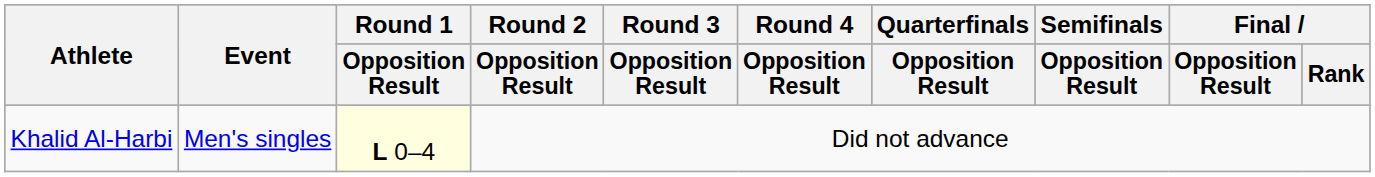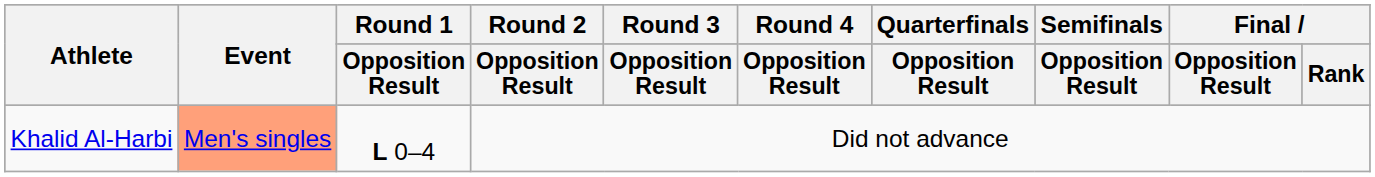(258, 139) no background -> (258, 139) lightsalmon background
(404, 152) lightyellow background -> (404, 152) no background
